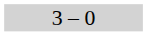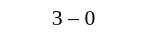(74, 17) lightgrey background -> (74, 17) no background
